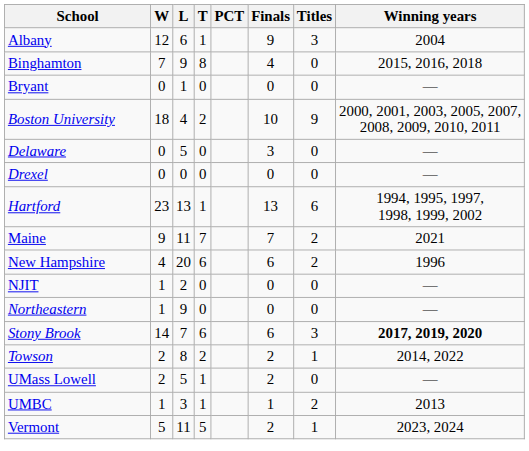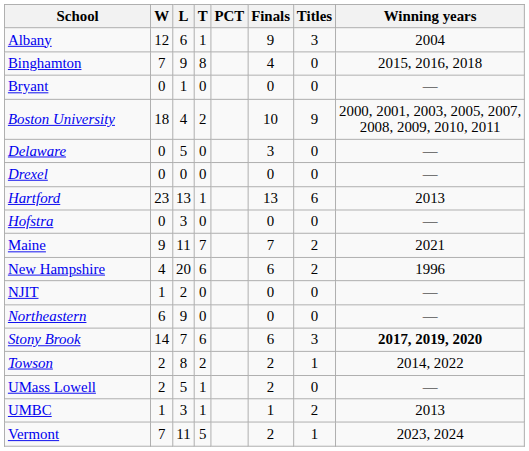(430, 206) 1994, 1995, 1997, 1998, 1999, 2002 -> (430, 198) 2013
+ row: (31, 221)
(162, 309) 1 -> (162, 316) 6
(162, 427) 5 -> (162, 434) 7
